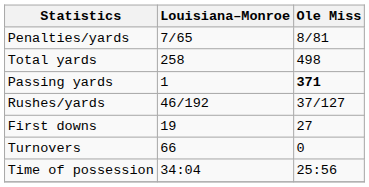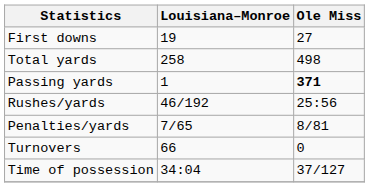rows swapped: (52, 126) <-> (69, 38)
(321, 104) 37/127 -> (317, 104) 25:56
(317, 170) 25:56 -> (321, 170) 37/127
